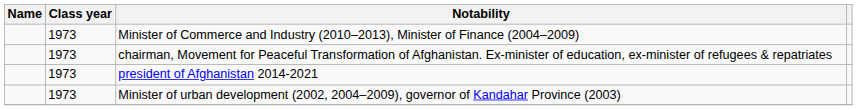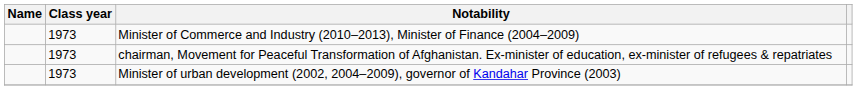- row: (218, 74)
